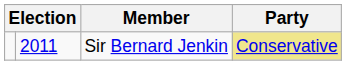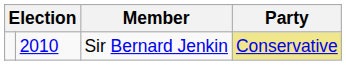(39, 45) 2011 -> (39, 45) 2010
